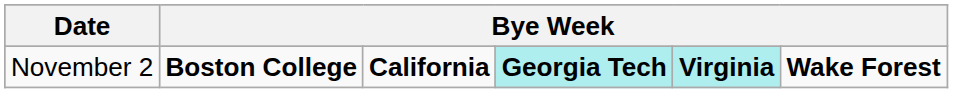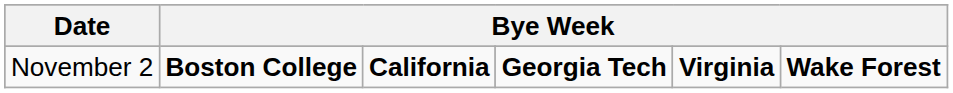(584, 67) paleturquoise background -> (584, 67) no background
(727, 67) paleturquoise background -> (727, 67) no background
